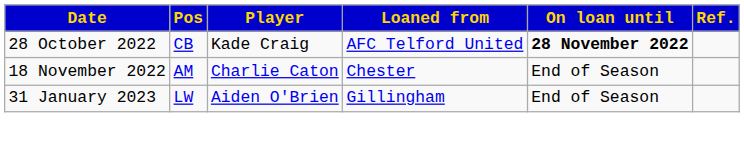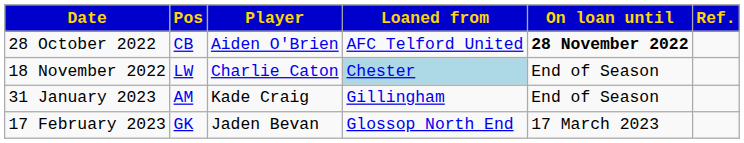(260, 45) Kade Craig -> (275, 45) Aiden O'Brien
(183, 71) AM -> (183, 71) LW
(381, 71) no background -> (381, 71) lightblue background
(183, 98) LW -> (183, 98) AM
(275, 98) Aiden O'Brien -> (260, 98) Kade Craig
+ row: (87, 125)
